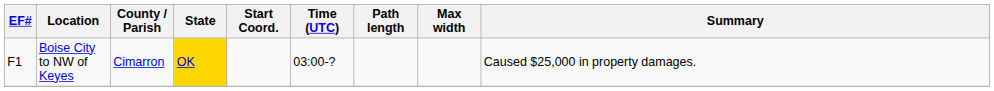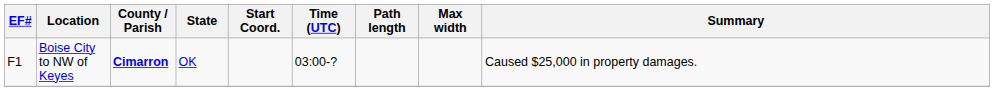(139, 62) normal -> (141, 62) bold
(186, 62) gold background -> (188, 62) no background
